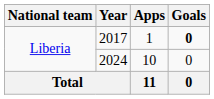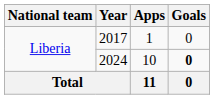(189, 37) bold -> (189, 37) normal
(189, 60) normal -> (189, 60) bold
